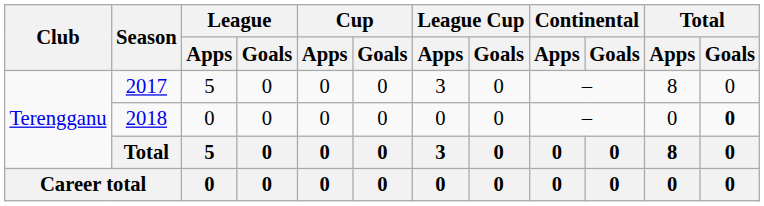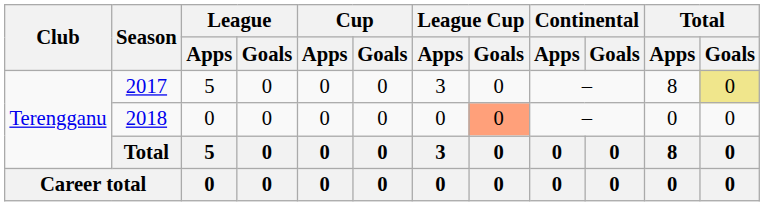(730, 86) no background -> (730, 86) khaki background
(499, 119) no background -> (499, 119) lightsalmon background
(730, 119) bold -> (730, 119) normal
